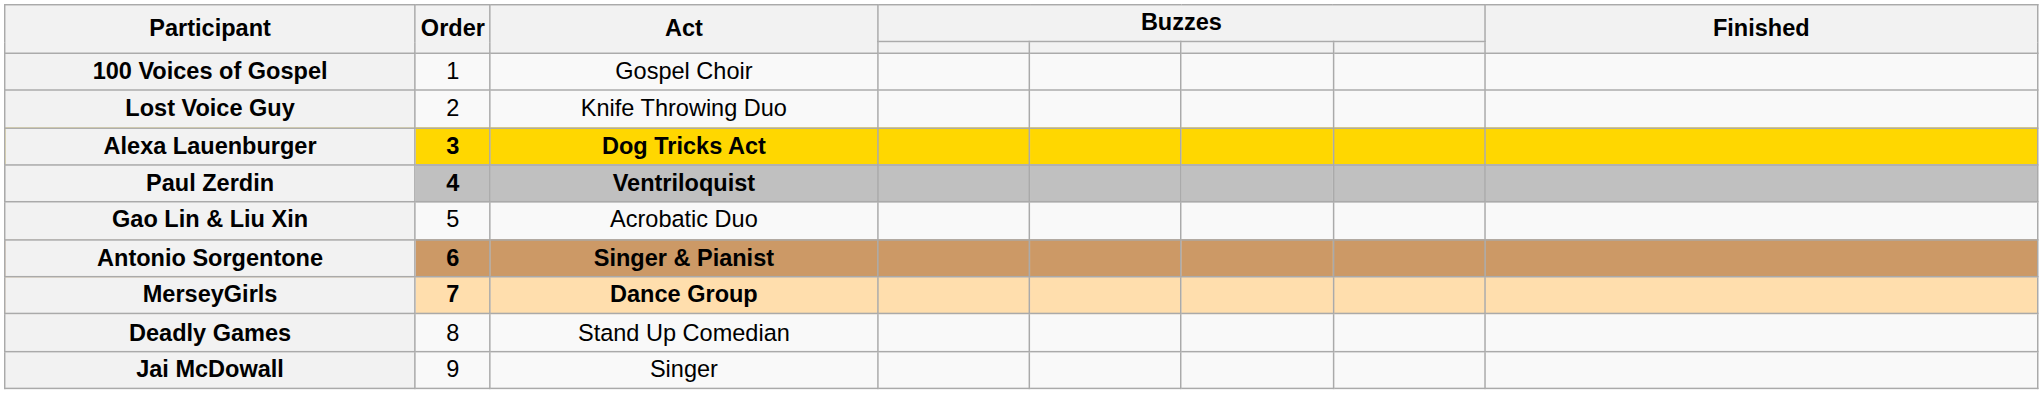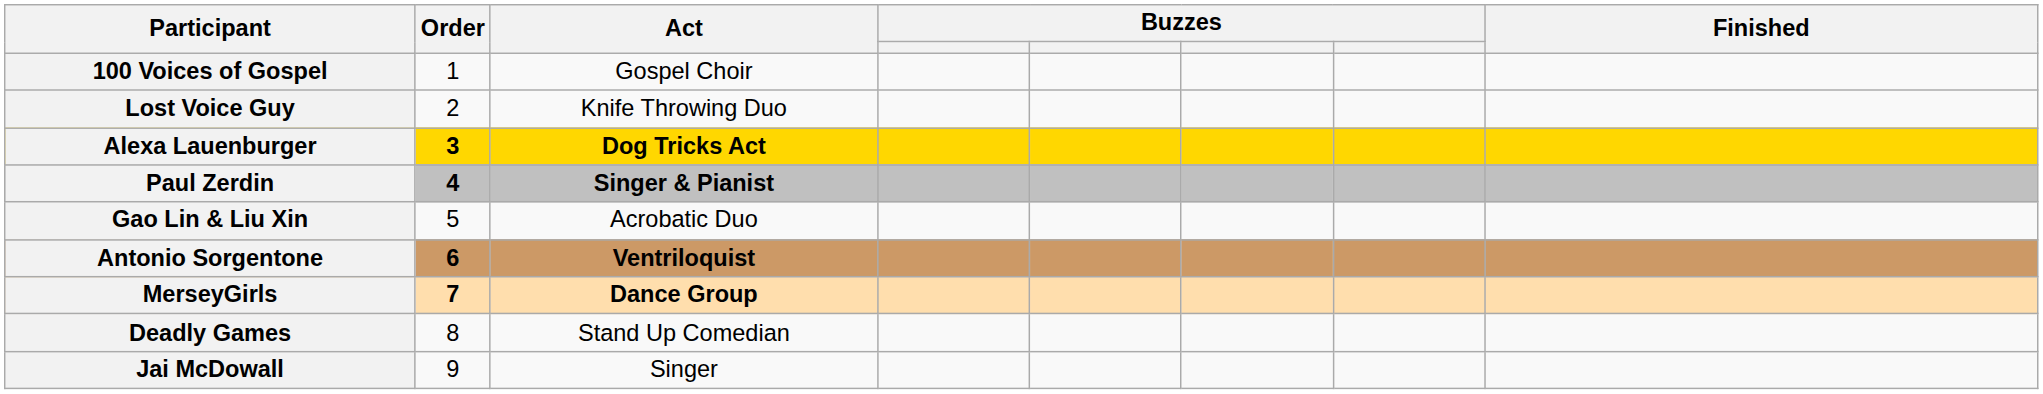(684, 183) Ventriloquist -> (684, 183) Singer & Pianist
(684, 257) Singer & Pianist -> (684, 257) Ventriloquist
